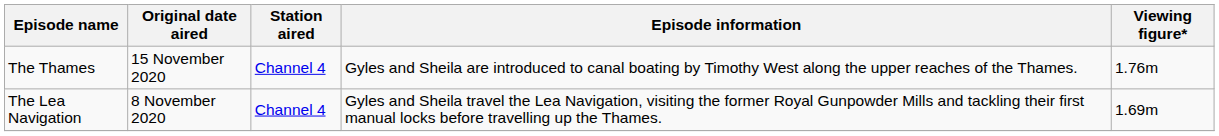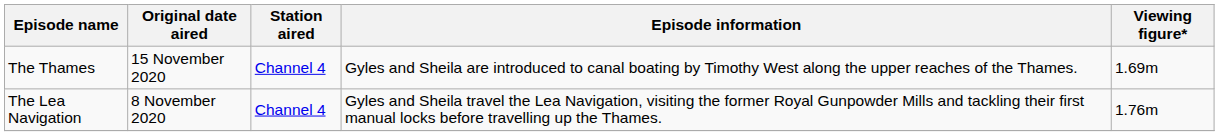(1137, 67) 1.76m -> (1137, 67) 1.69m
(1137, 109) 1.69m -> (1137, 109) 1.76m
